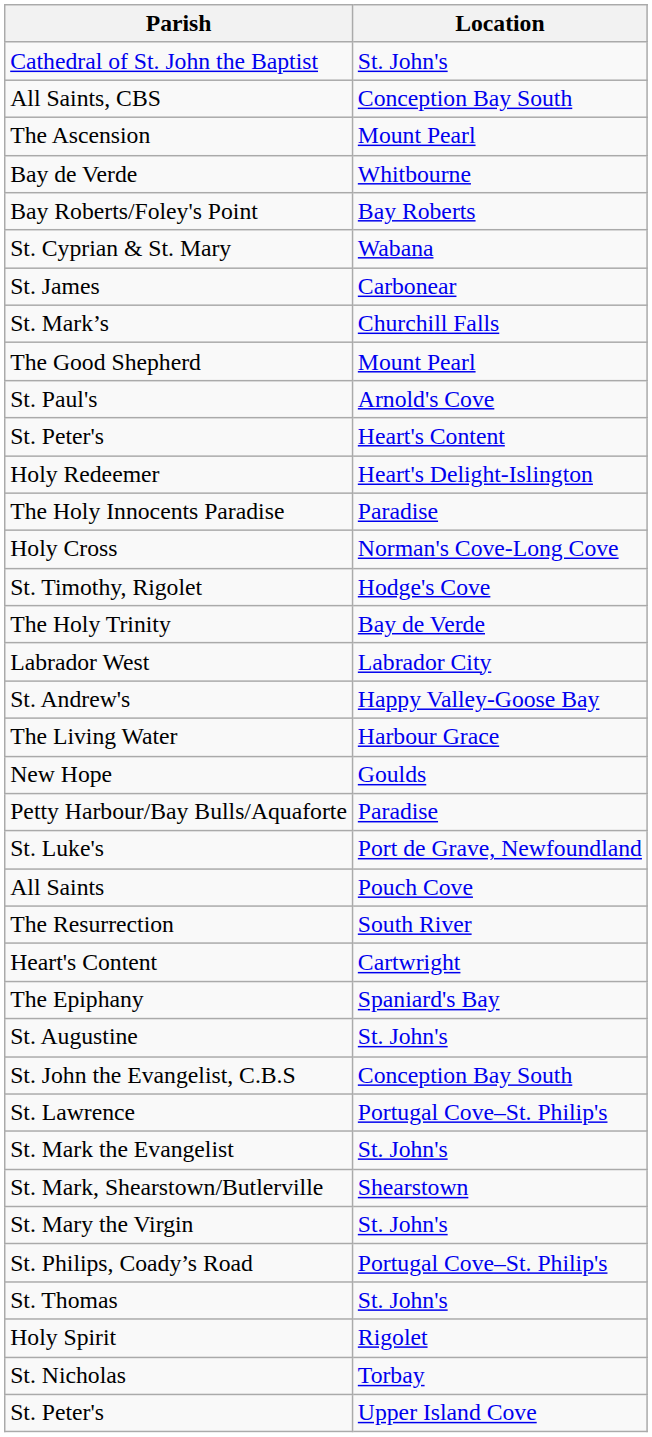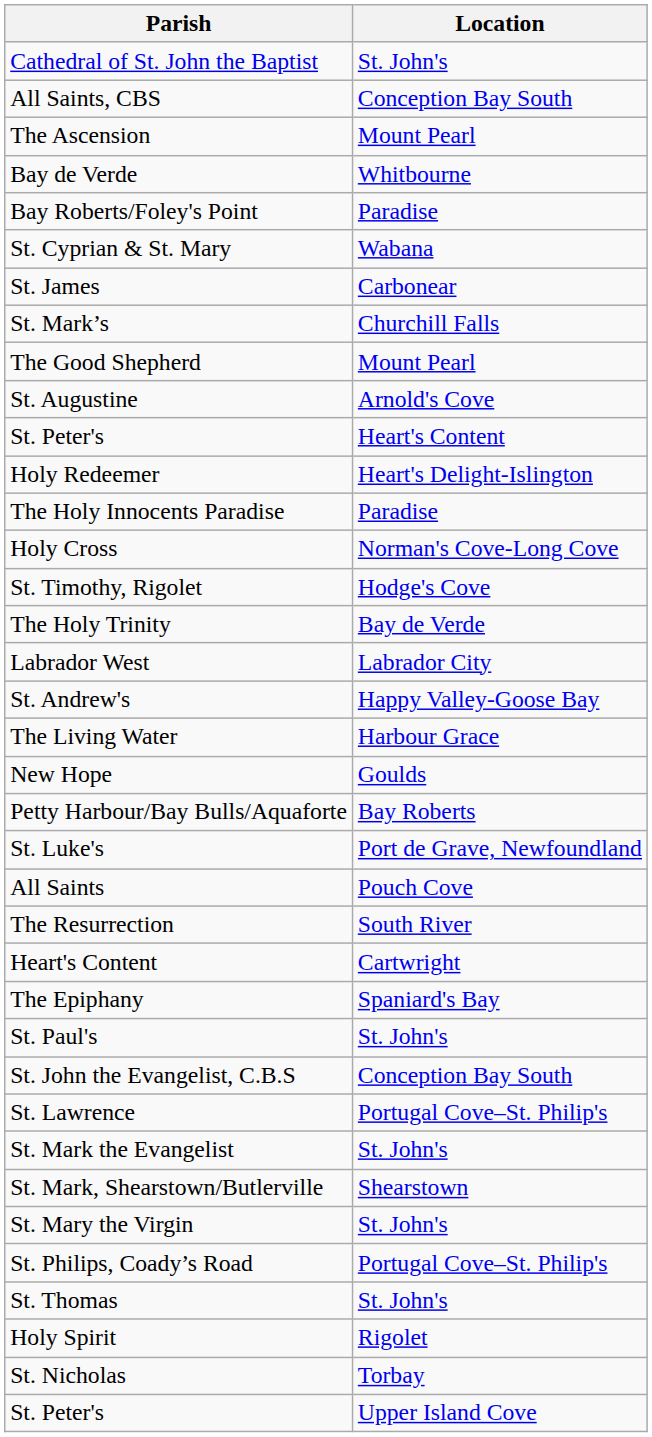(417, 211) Bay Roberts -> (398, 211) Paradise
(54, 398) St. Paul's -> (74, 398) St. Augustine
(398, 811) Paradise -> (417, 811) Bay Roberts
(74, 1037) St. Augustine -> (54, 1037) St. Paul's
